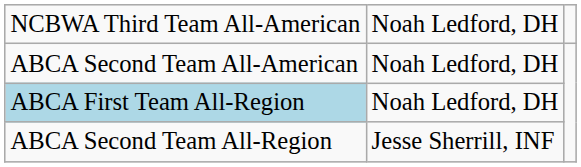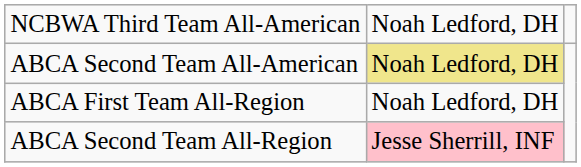(465, 63) no background -> (465, 63) khaki background
(158, 102) lightblue background -> (158, 102) no background
(463, 141) no background -> (463, 141) pink background
